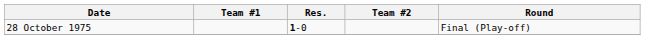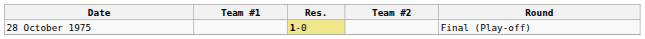(298, 27) no background -> (298, 27) khaki background
